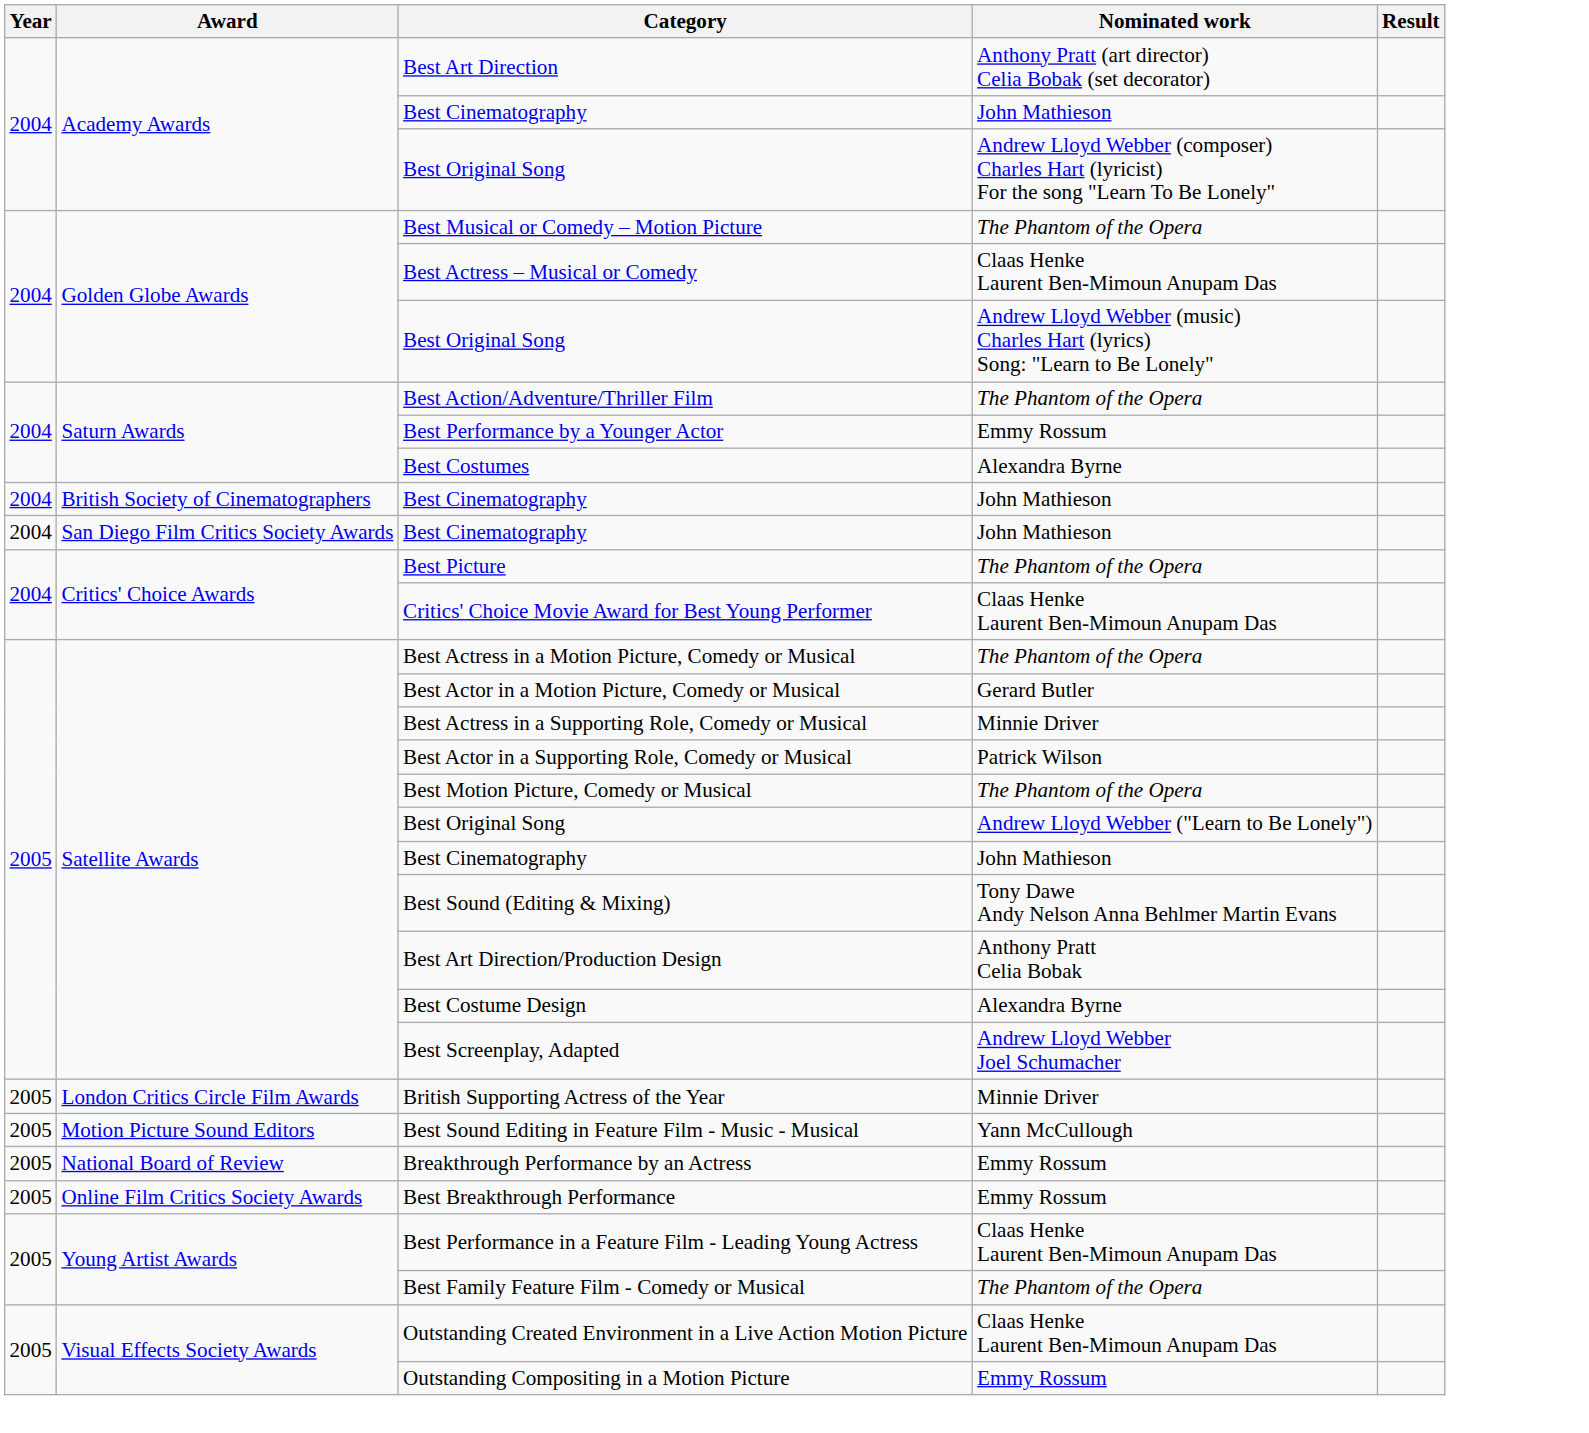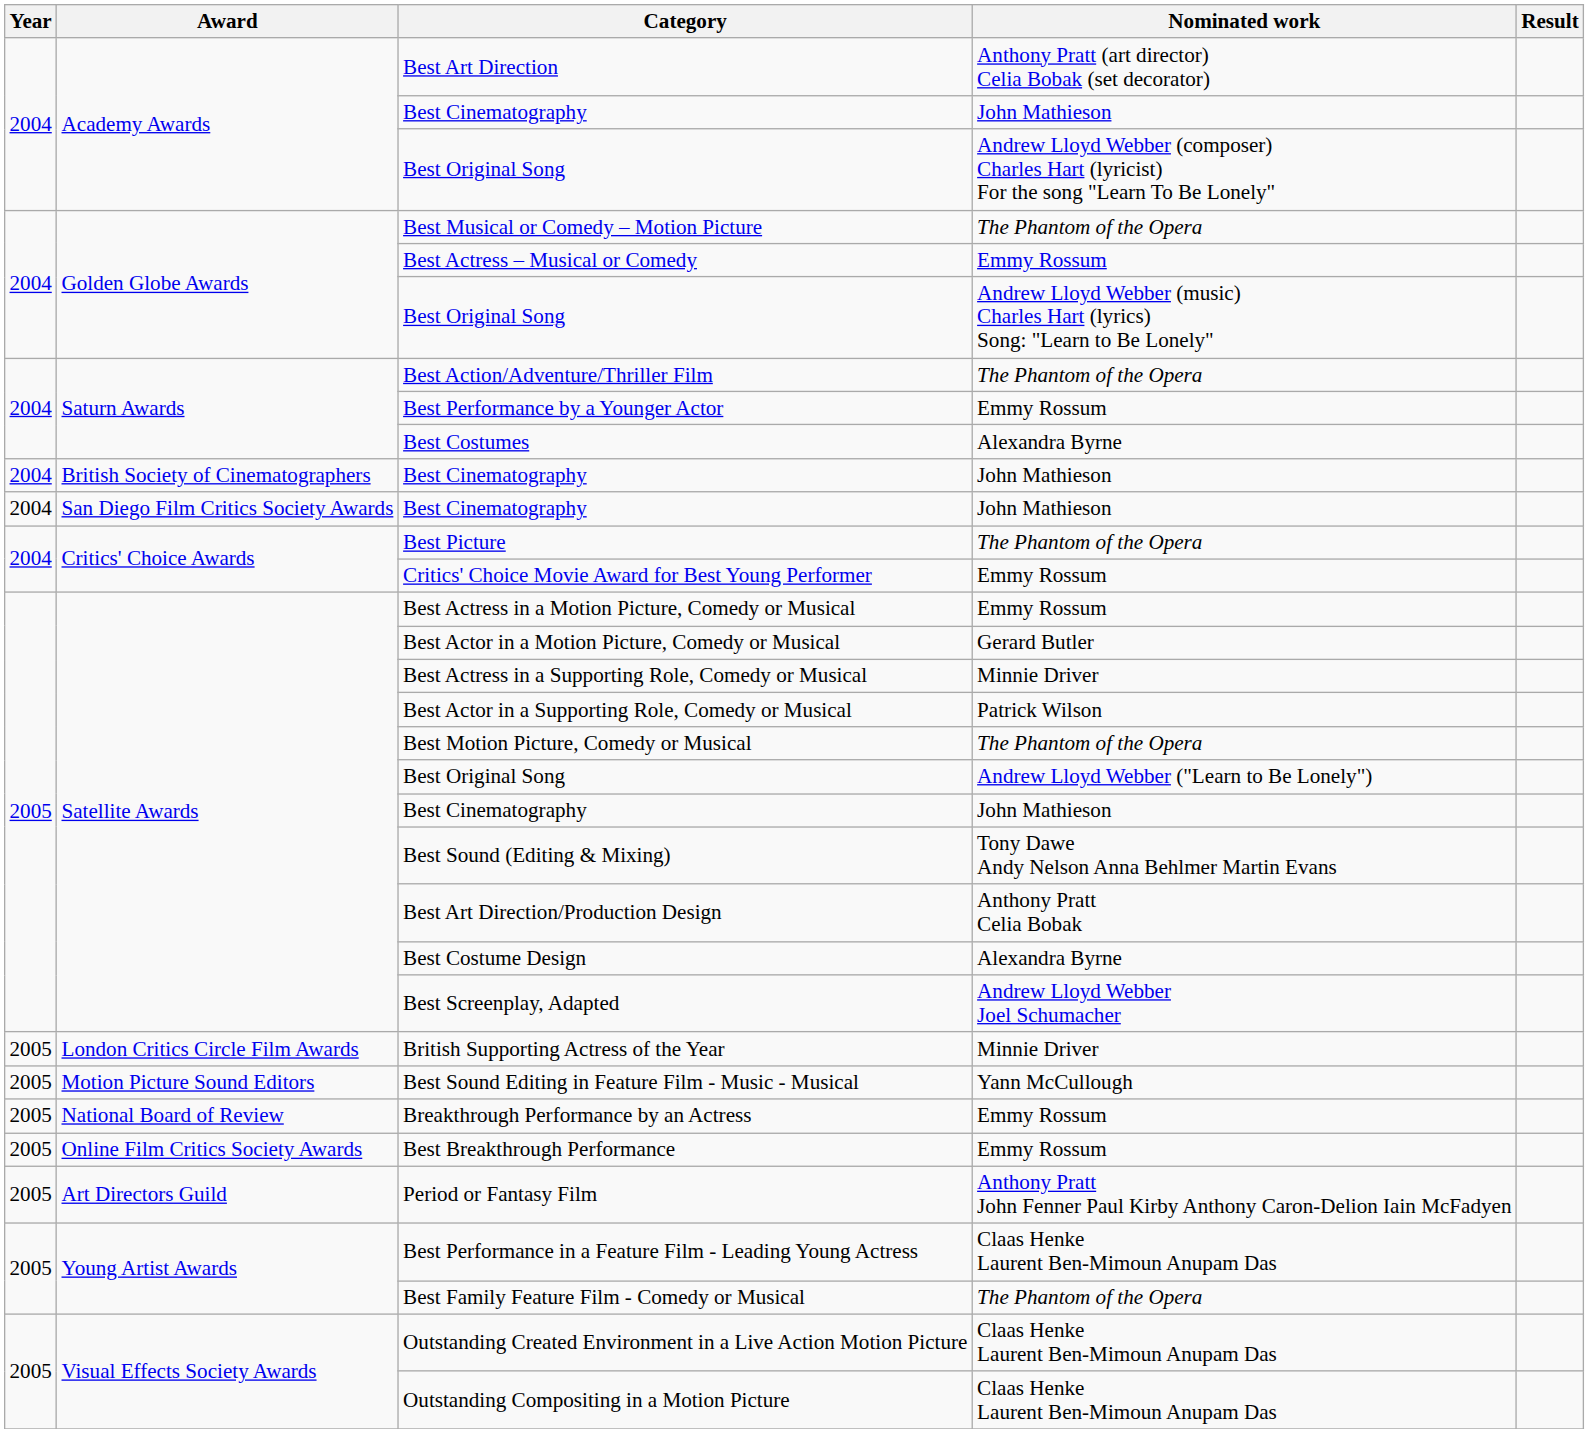(1127, 271) Claas Henke Laurent Ben-Mimoun Anupam Das -> (1042, 260) Emmy Rossum
(1127, 611) Claas Henke Laurent Ben-Mimoun Anupam Das -> (1042, 575) Emmy Rossum
(1090, 656) The Phantom of the Opera -> (1042, 608) Emmy Rossum
+ row: (144, 1194)
(1042, 1378) Emmy Rossum -> (1127, 1399) Claas Henke Laurent Ben-Mimoun Anupam Das
